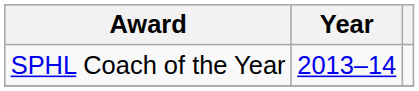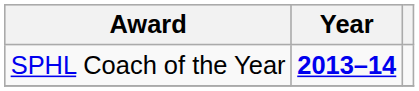(347, 65) normal -> (347, 65) bold
